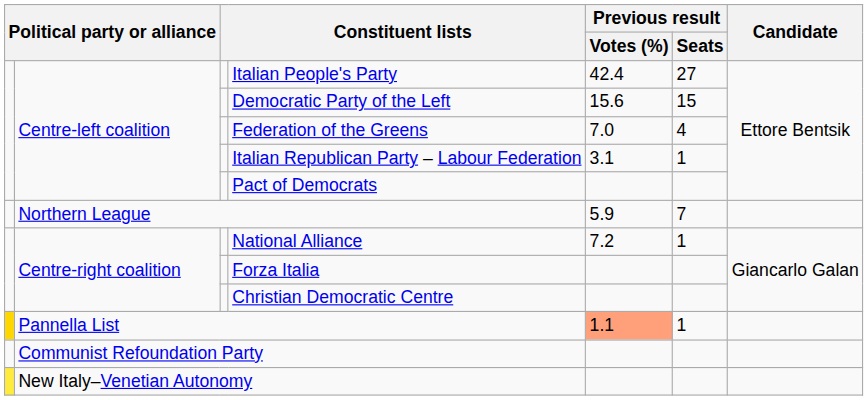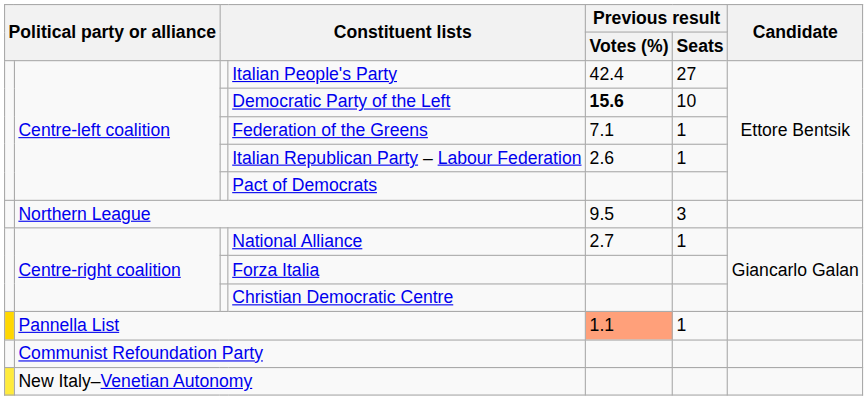(607, 102) normal -> (607, 102) bold
(686, 102) 15 -> (686, 102) 10
(602, 130) 7.0 -> (602, 130) 7.1
(682, 130) 4 -> (682, 130) 1
(602, 158) 3.1 -> (602, 158) 2.6
(602, 213) 5.9 -> (602, 213) 9.5
(682, 213) 7 -> (682, 213) 3
(602, 241) 7.2 -> (602, 241) 2.7
